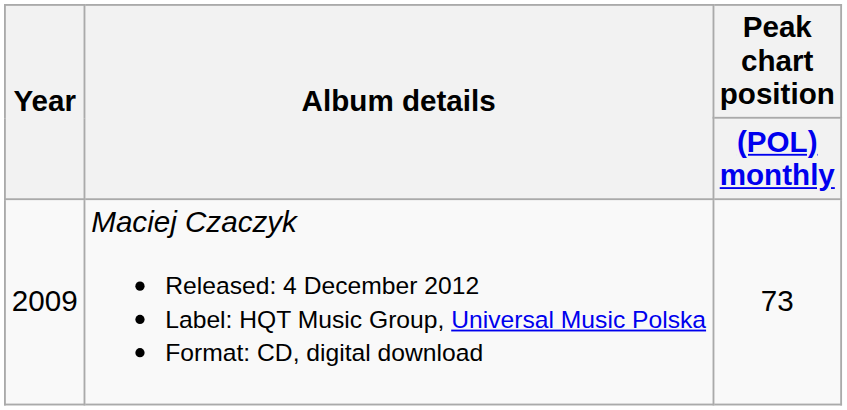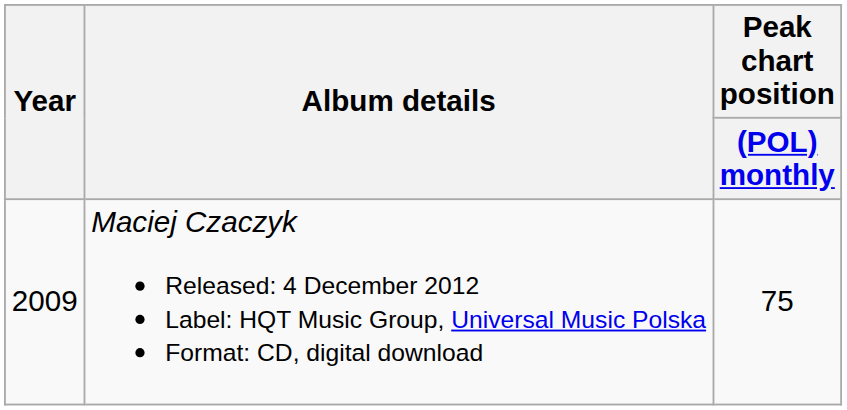(777, 301) 73 -> (777, 301) 75
